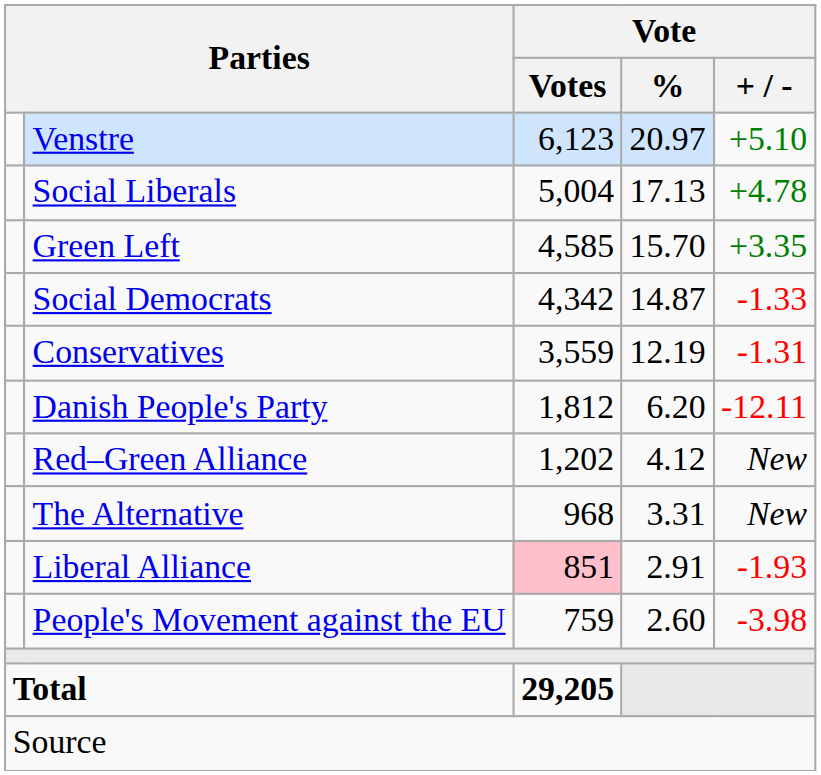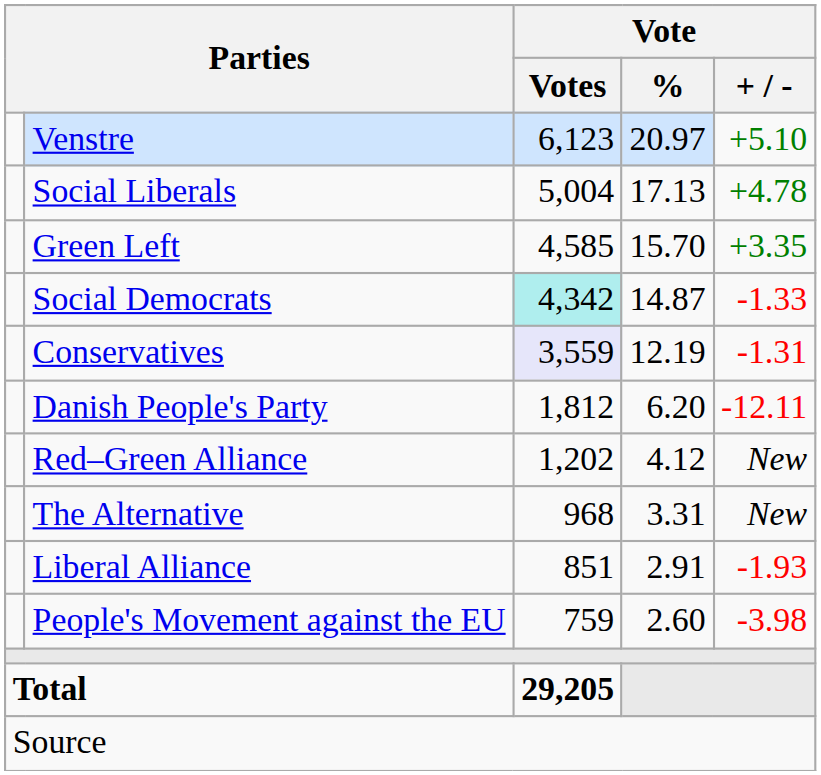(576, 298) no background -> (576, 298) paleturquoise background
(576, 352) no background -> (576, 352) lavender background
(589, 566) pink background -> (589, 566) no background
